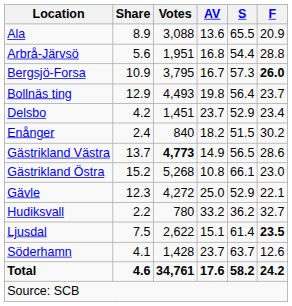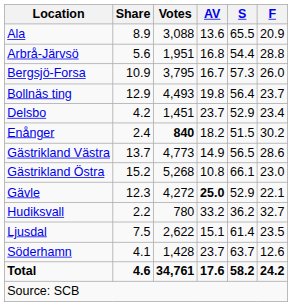(272, 73) bold -> (272, 73) normal
(184, 133) normal -> (184, 133) bold
(179, 152) bold -> (179, 152) normal
(212, 192) normal -> (212, 192) bold
(272, 232) bold -> (272, 232) normal
